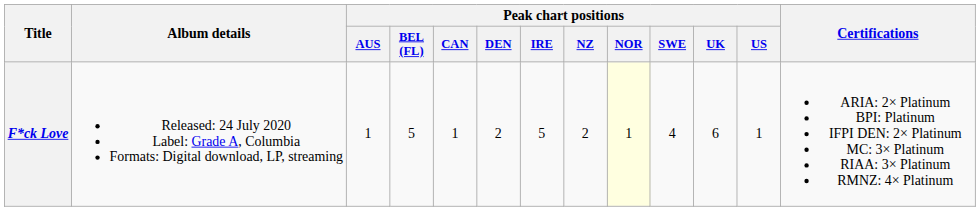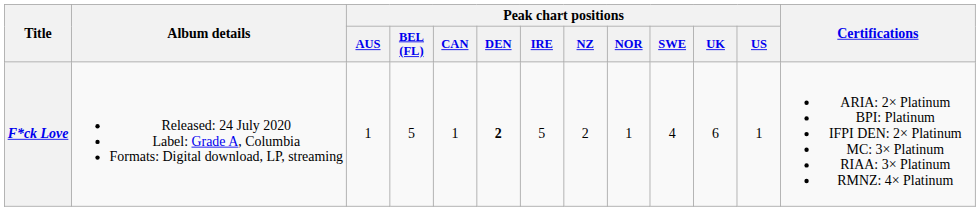(498, 133) normal -> (498, 133) bold
(629, 133) lightyellow background -> (629, 133) no background
